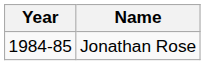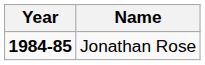(40, 45) normal -> (40, 45) bold
